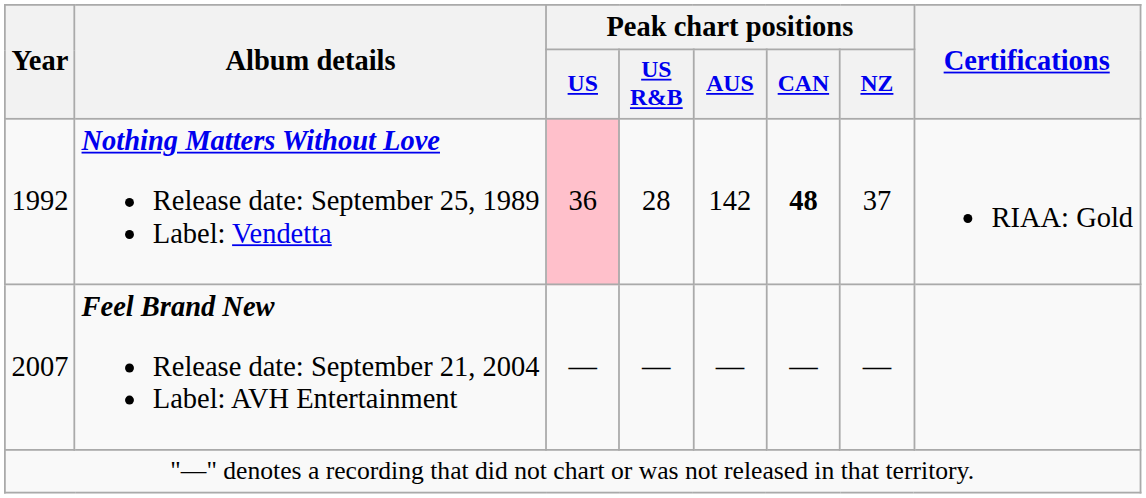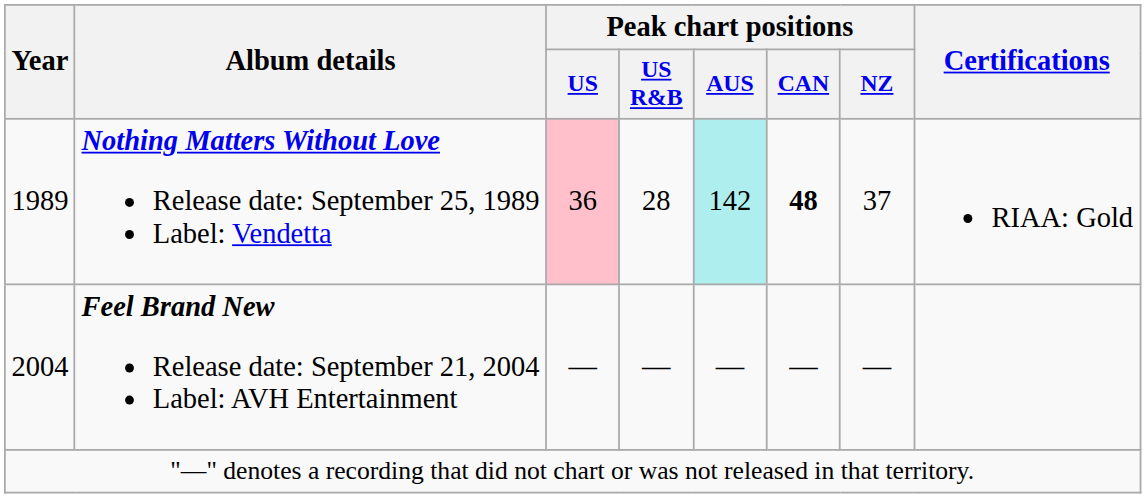(40, 200) 1992 -> (40, 200) 1989
(730, 200) no background -> (730, 200) paleturquoise background
(40, 367) 2007 -> (40, 367) 2004
